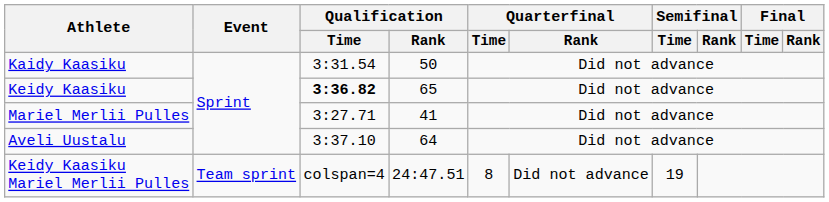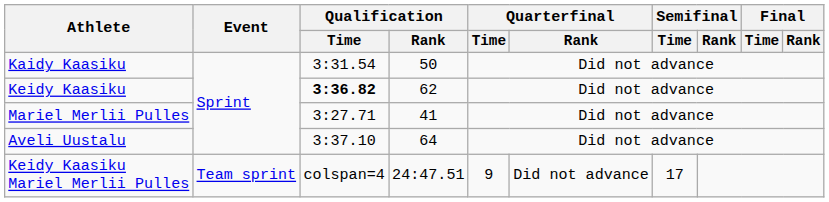(428, 90) 65 -> (428, 90) 62
(489, 175) 8 -> (489, 175) 9
(675, 175) 19 -> (675, 175) 17
